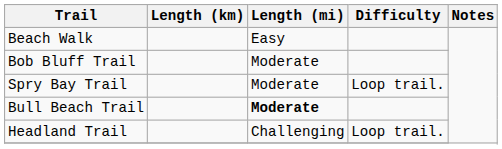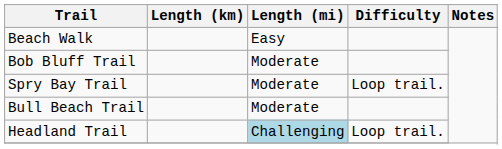(285, 108) bold -> (285, 108) normal
(298, 132) no background -> (298, 132) lightblue background
